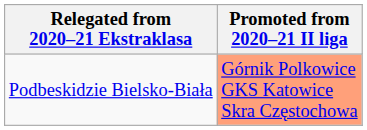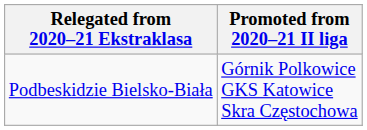(289, 89) lightsalmon background -> (289, 89) no background
